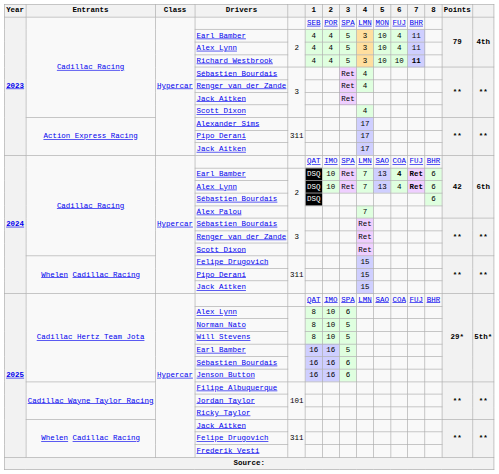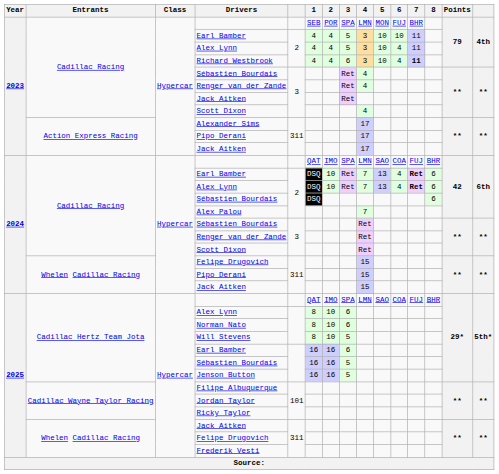(399, 35) 4 -> (399, 35) 10
(348, 61) 5 -> (348, 61) 6
(399, 61) 10 -> (399, 61) 4
(399, 174) bold -> (399, 174) normal
(348, 325) 5 -> (348, 325) 6
(348, 350) 5 -> (348, 350) 6
(348, 363) 6 -> (348, 363) 5
(348, 375) 6 -> (348, 375) 5
